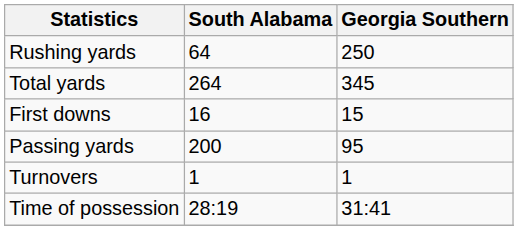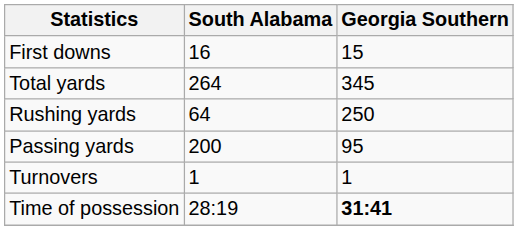rows swapped: (60, 114) <-> (73, 51)
(366, 209) normal -> (367, 209) bold
